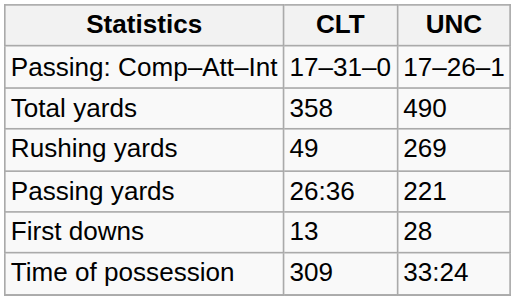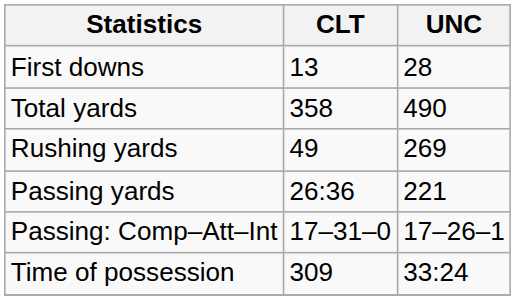rows swapped: (77, 232) <-> (144, 66)
